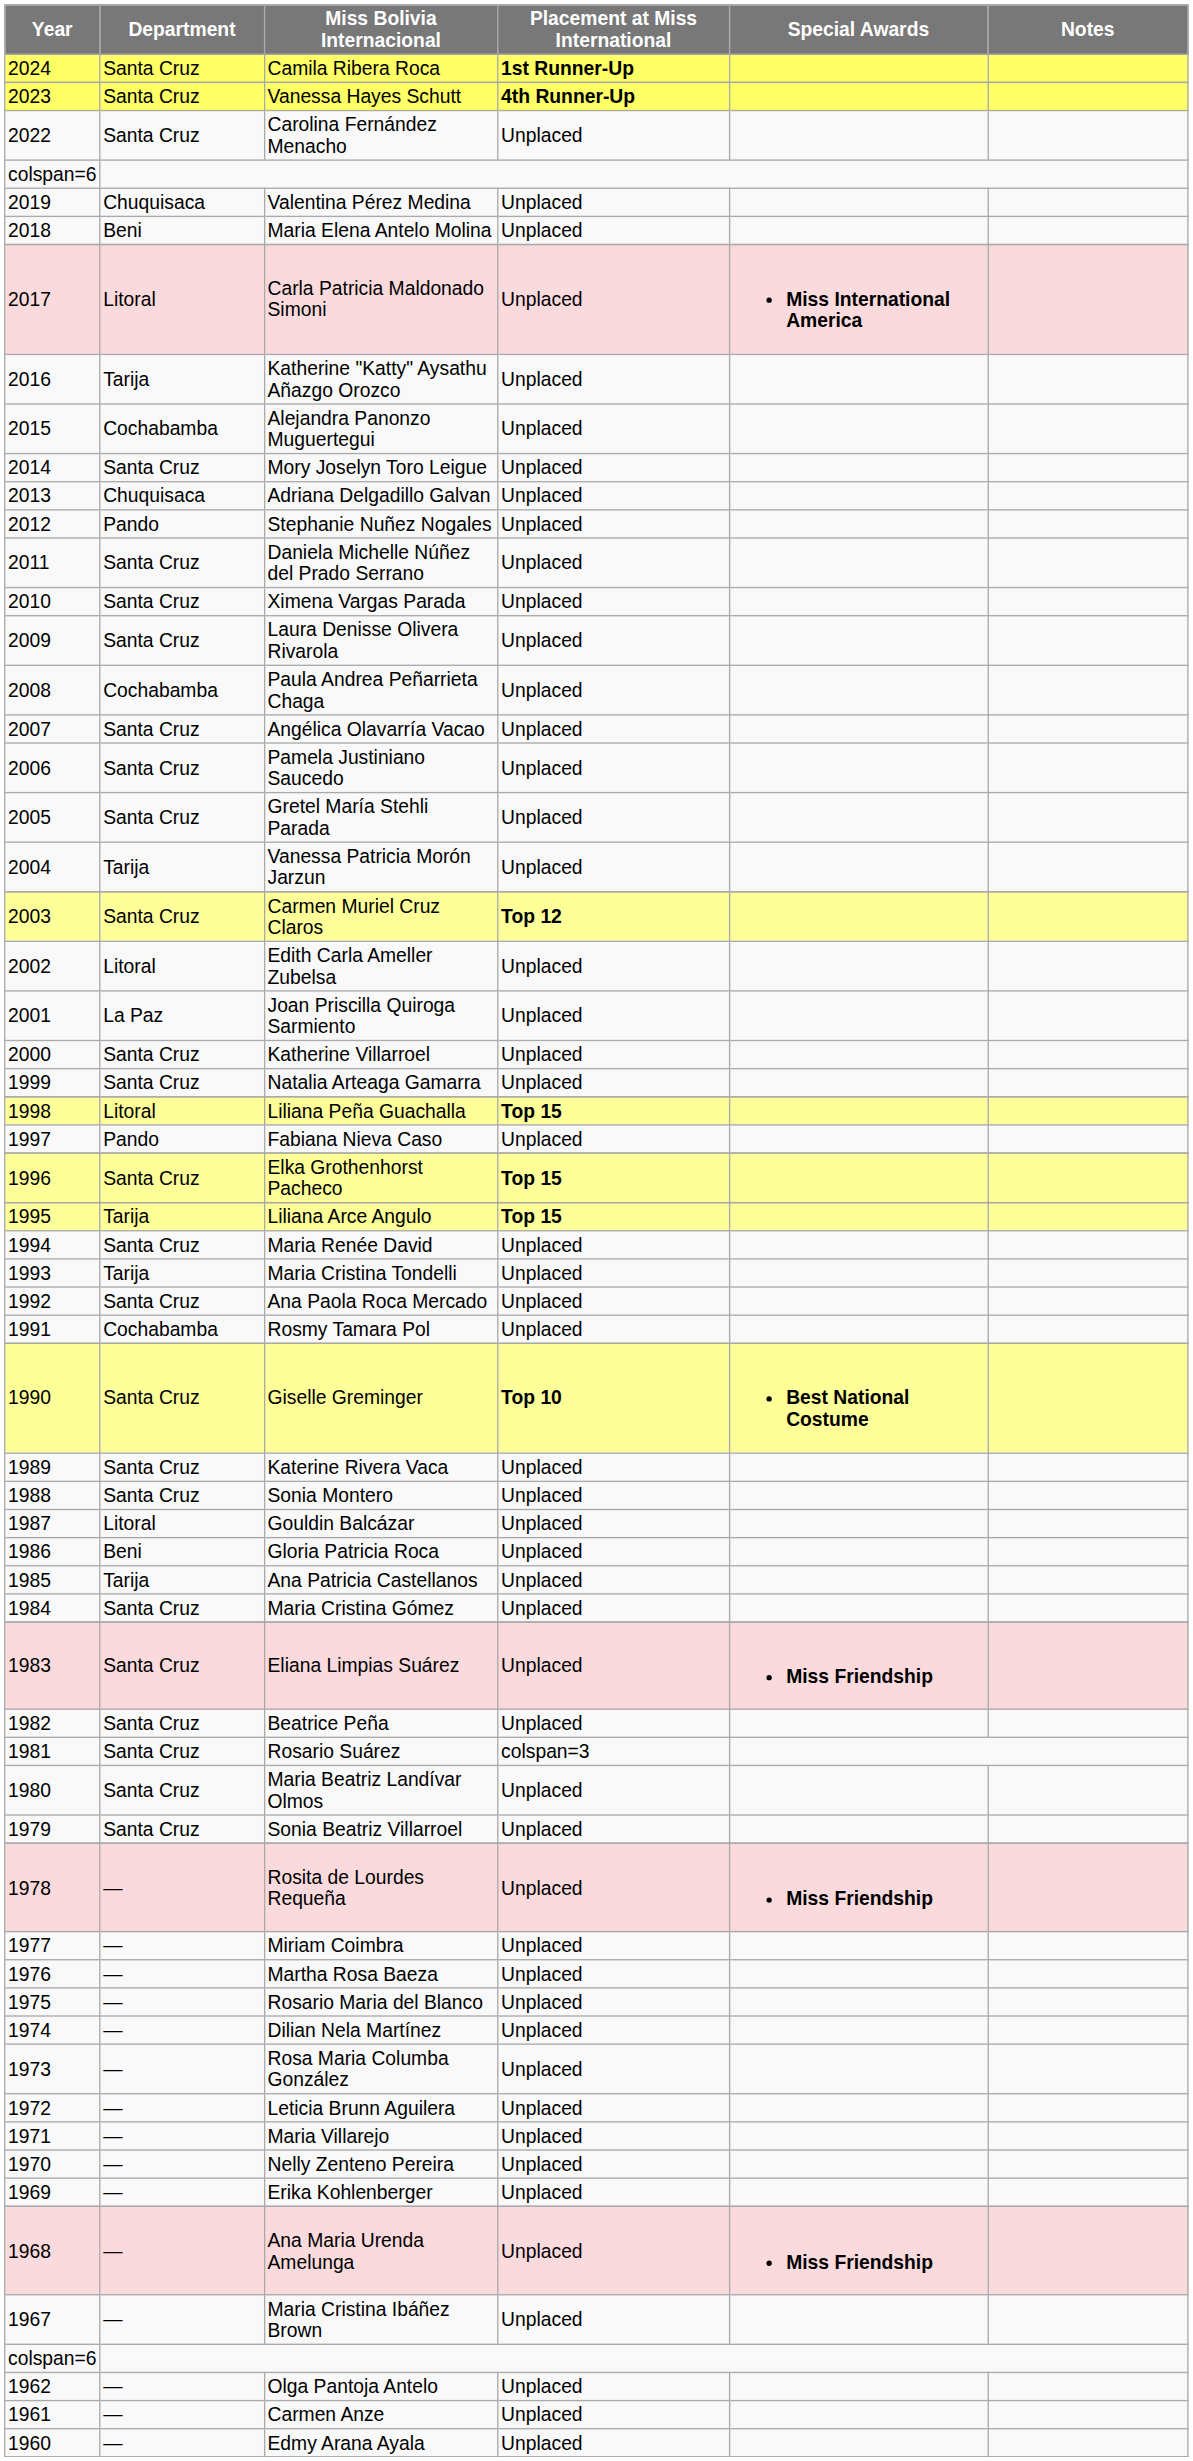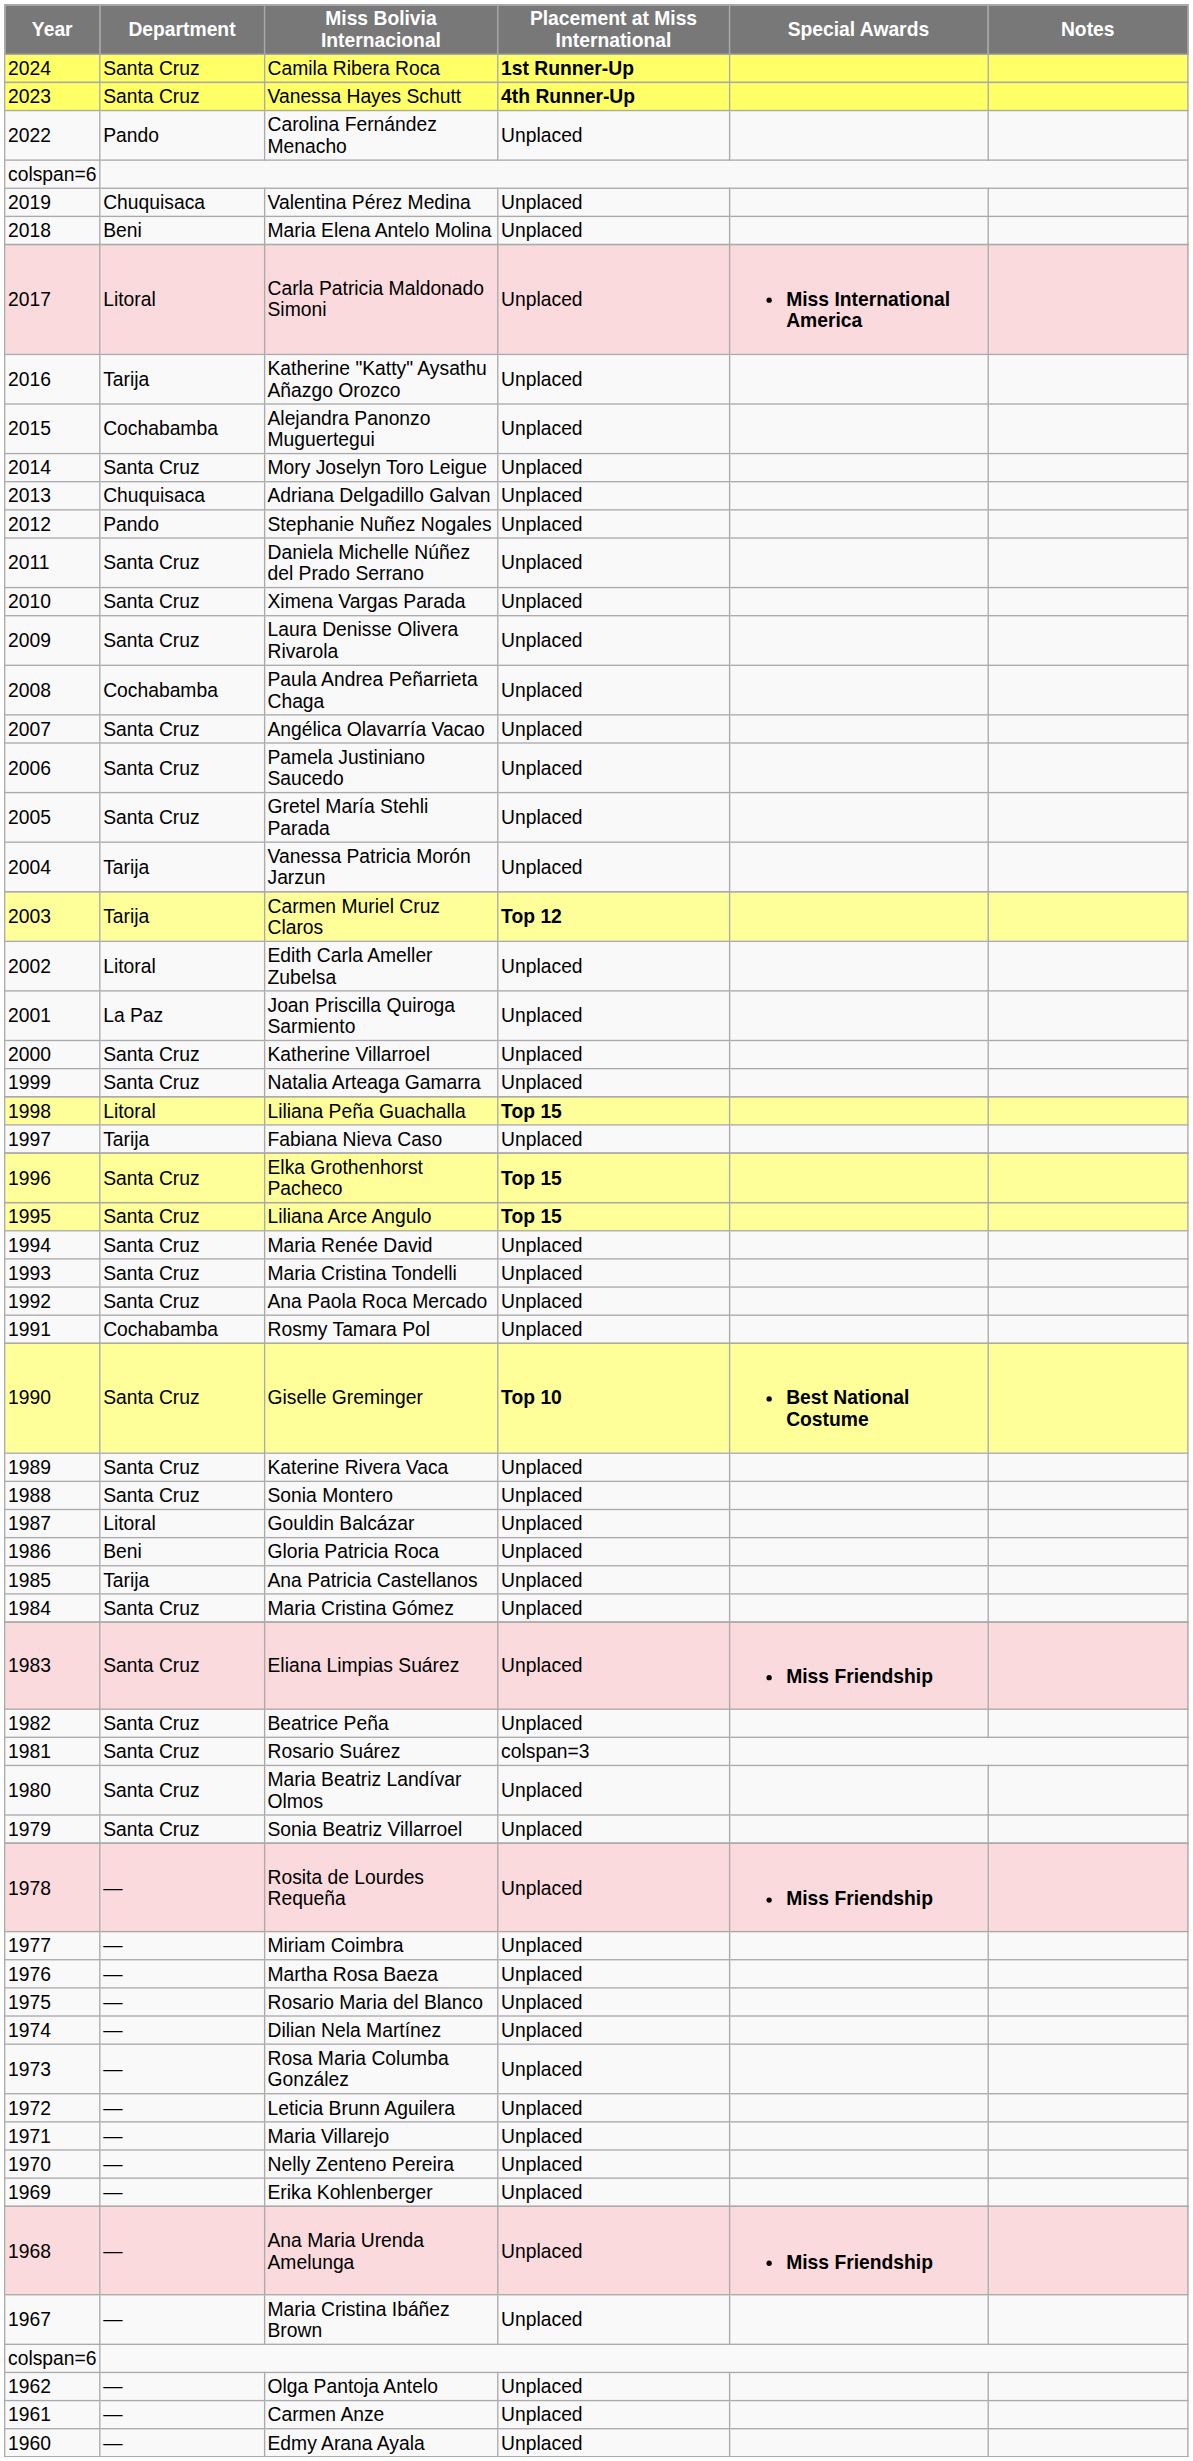(151, 135) Santa Cruz -> (131, 135) Pando
(151, 916) Santa Cruz -> (126, 916) Tarija
(131, 1139) Pando -> (126, 1139) Tarija
(126, 1216) Tarija -> (151, 1216) Santa Cruz
(126, 1273) Tarija -> (151, 1273) Santa Cruz
